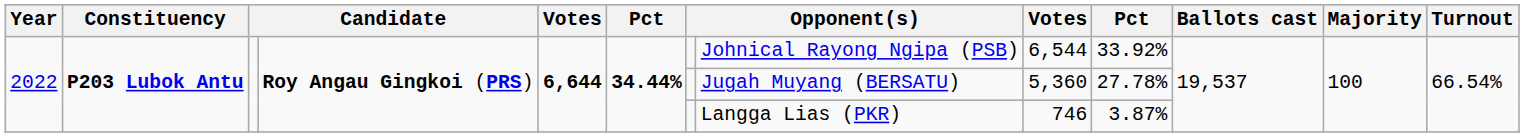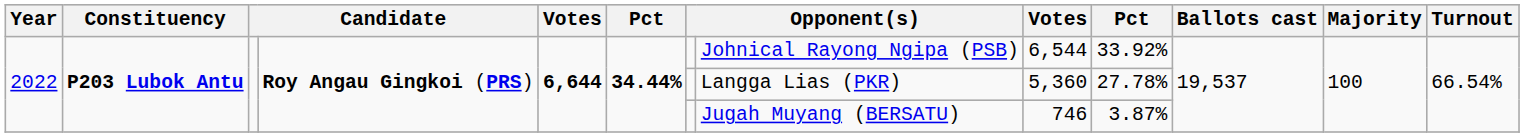(830, 84) Jugah Muyang (BERSATU) -> (801, 84) Langga Lias (PKR)
(801, 116) Langga Lias (PKR) -> (830, 116) Jugah Muyang (BERSATU)
